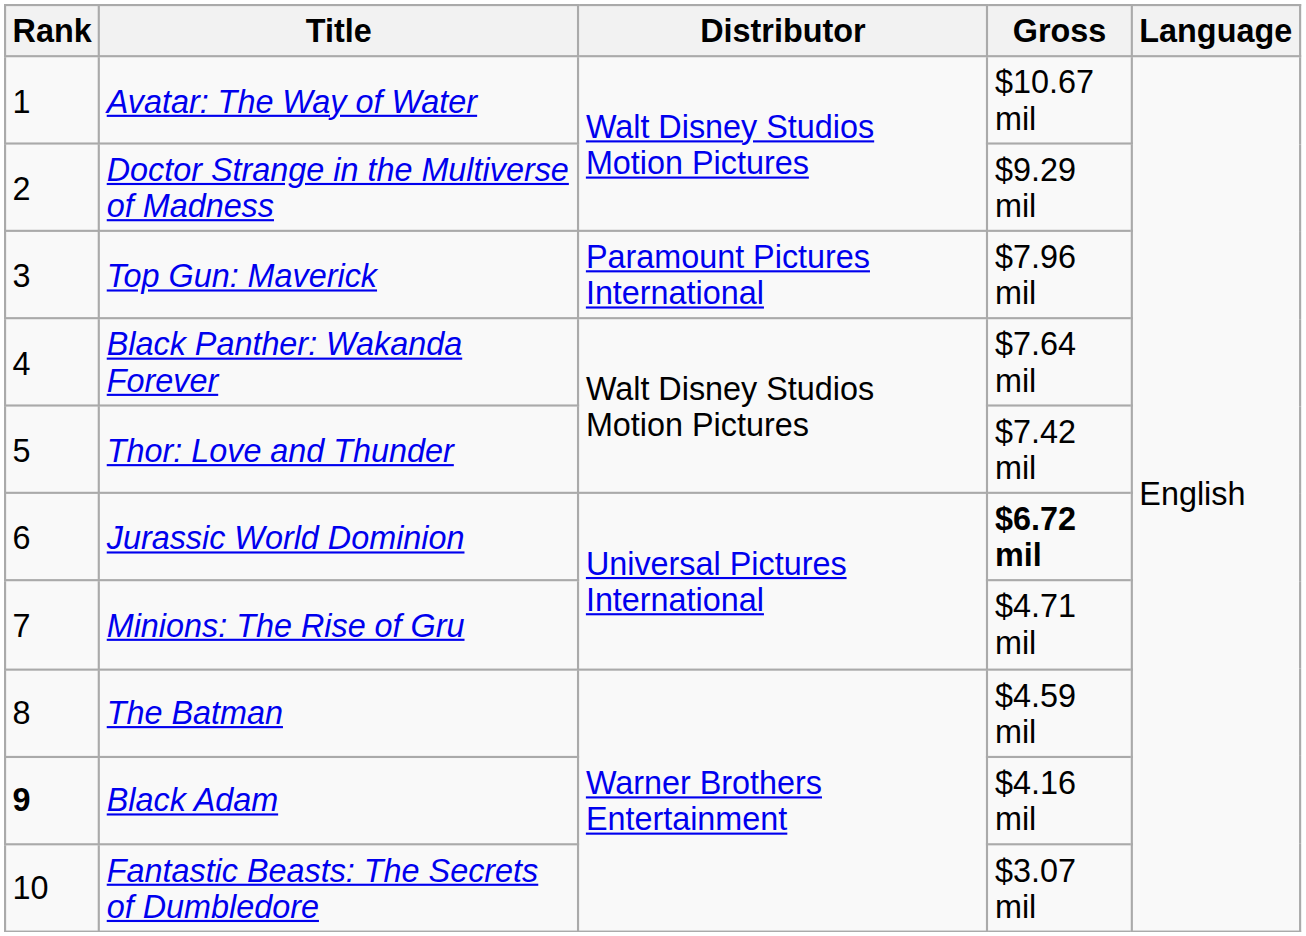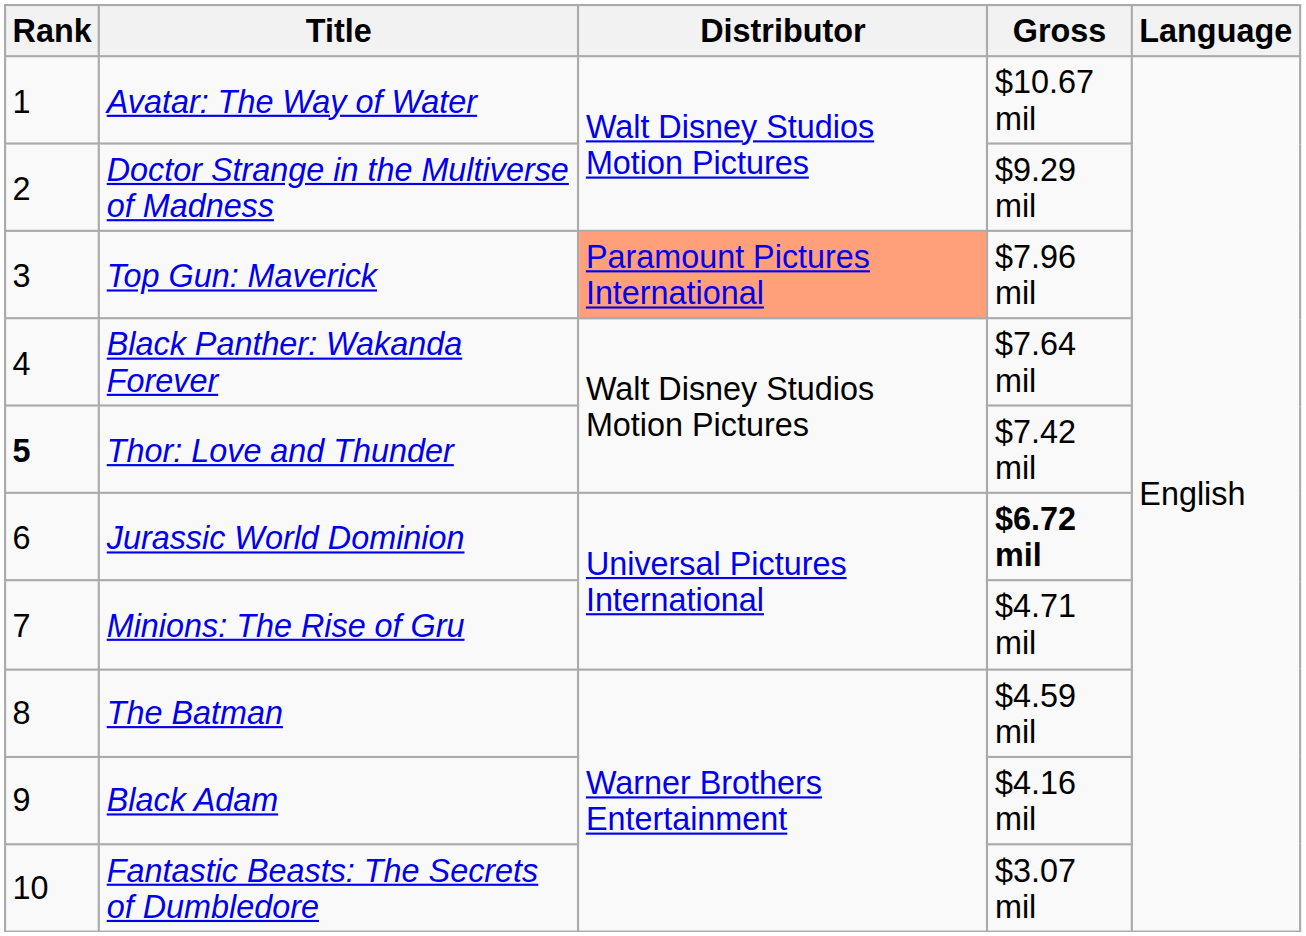(728, 275) no background -> (728, 275) lightsalmon background
(22, 450) normal -> (22, 450) bold
(22, 800) bold -> (22, 800) normal
